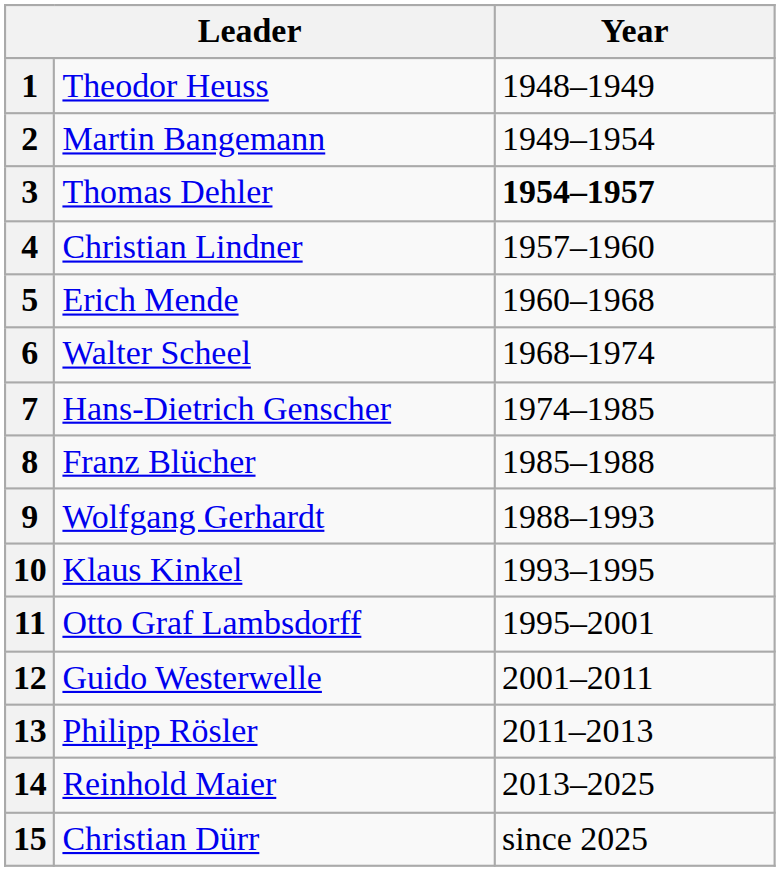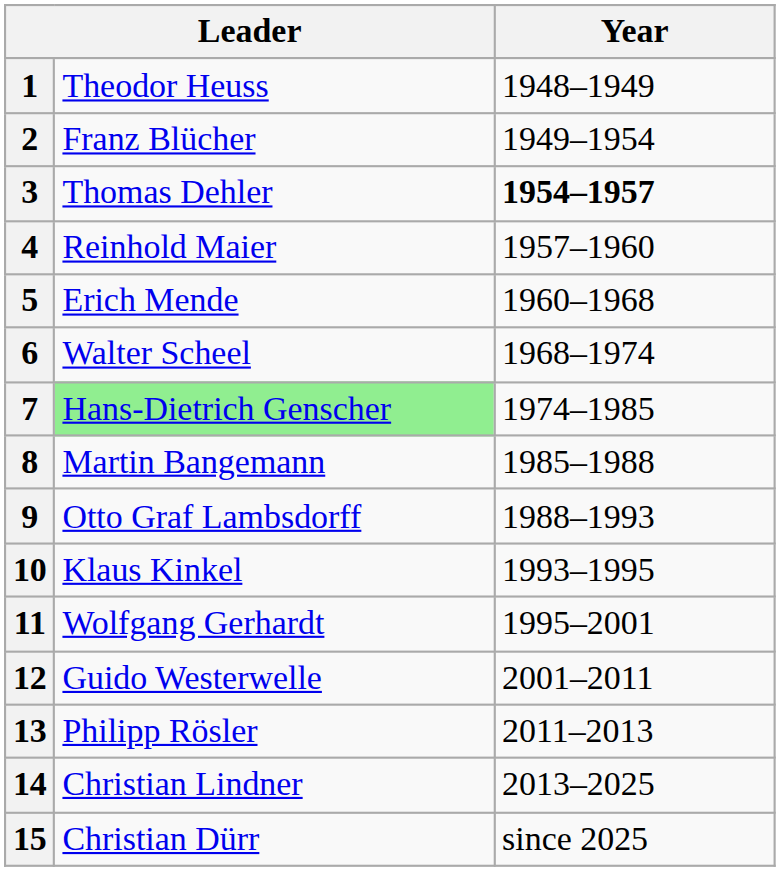(194, 138) Martin Bangemann -> (159, 138) Franz Blücher
(183, 246) Christian Lindner -> (169, 246) Reinhold Maier
(227, 407) no background -> (227, 407) lightgreen background
(159, 461) Franz Blücher -> (194, 461) Martin Bangemann
(193, 515) Wolfgang Gerhardt -> (212, 515) Otto Graf Lambsdorff
(212, 623) Otto Graf Lambsdorff -> (193, 623) Wolfgang Gerhardt
(169, 784) Reinhold Maier -> (183, 784) Christian Lindner
